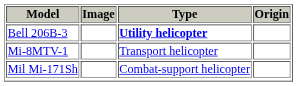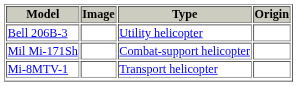(163, 32) bold -> (161, 32) normal
rows swapped: (43, 69) <-> (38, 51)
